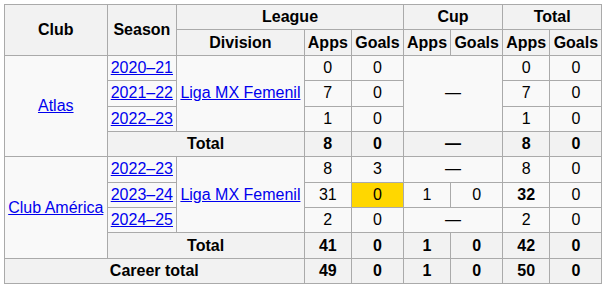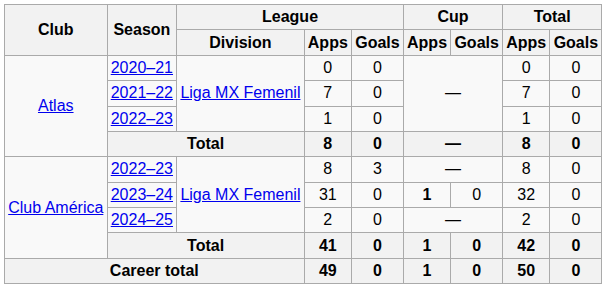(377, 194) gold background -> (377, 194) no background
(427, 194) normal -> (427, 194) bold
(526, 194) bold -> (526, 194) normal
